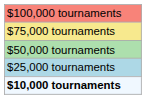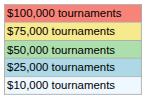(64, 85) bold -> (61, 85) normal
